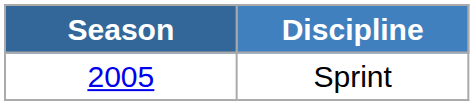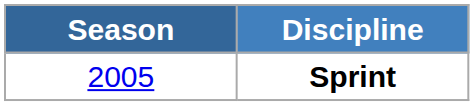(353, 77) normal -> (353, 77) bold
